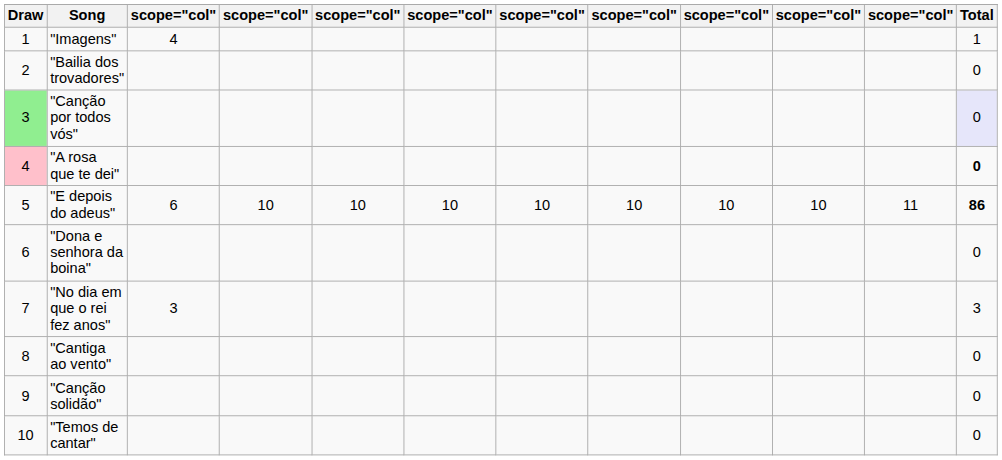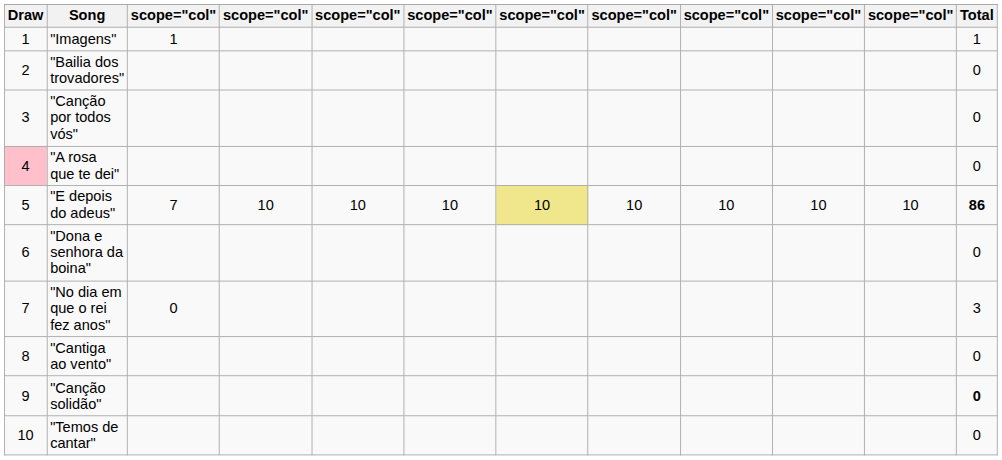(174, 39) 4 -> (174, 39) 1
(26, 118) lightgreen background -> (26, 118) no background
(977, 118) lavender background -> (977, 118) no background
(977, 165) bold -> (977, 165) normal
(174, 205) 6 -> (174, 205) 7
(542, 205) no background -> (542, 205) khaki background
(911, 205) 11 -> (911, 205) 10
(174, 308) 3 -> (174, 308) 0
(977, 395) normal -> (977, 395) bold
